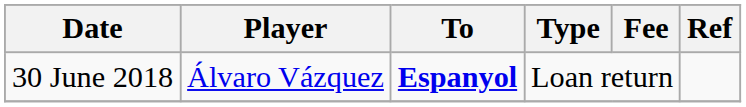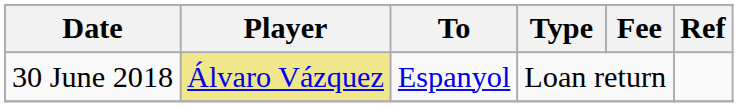(286, 76) no background -> (286, 76) khaki background
(457, 76) bold -> (454, 76) normal
